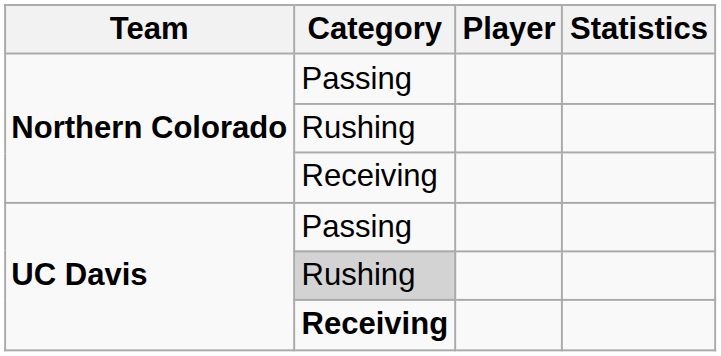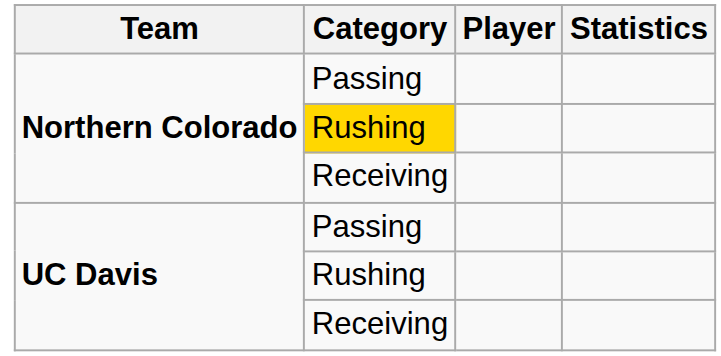(358, 127) no background -> (369, 127) gold background
(358, 275) lightgrey background -> (369, 275) no background
(375, 324) bold -> (380, 324) normal
